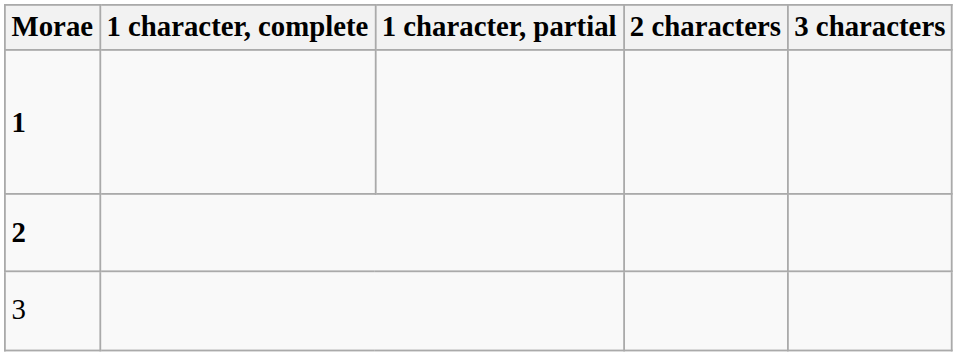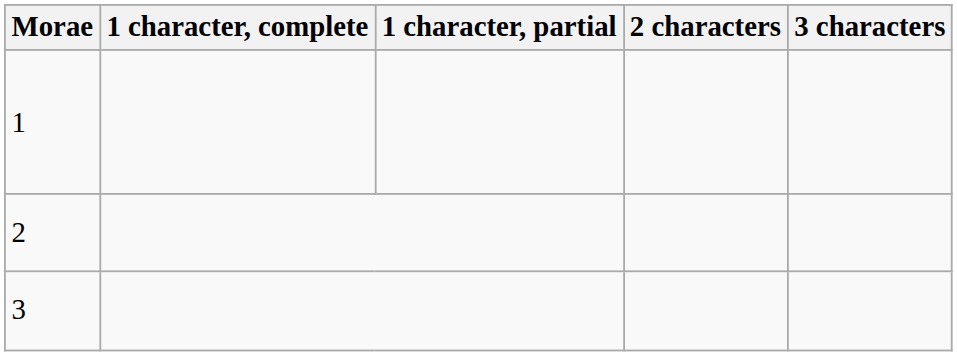(19, 121) bold -> (19, 121) normal
(19, 232) bold -> (19, 232) normal
